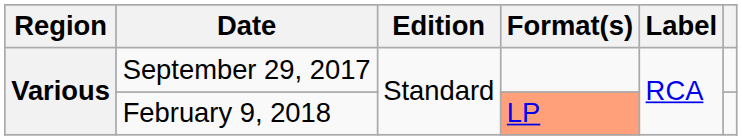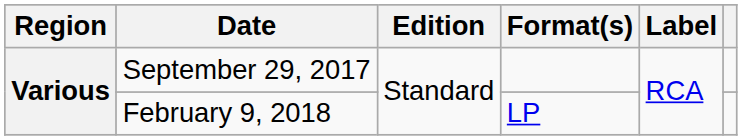(524, 112) lightsalmon background -> (524, 112) no background
